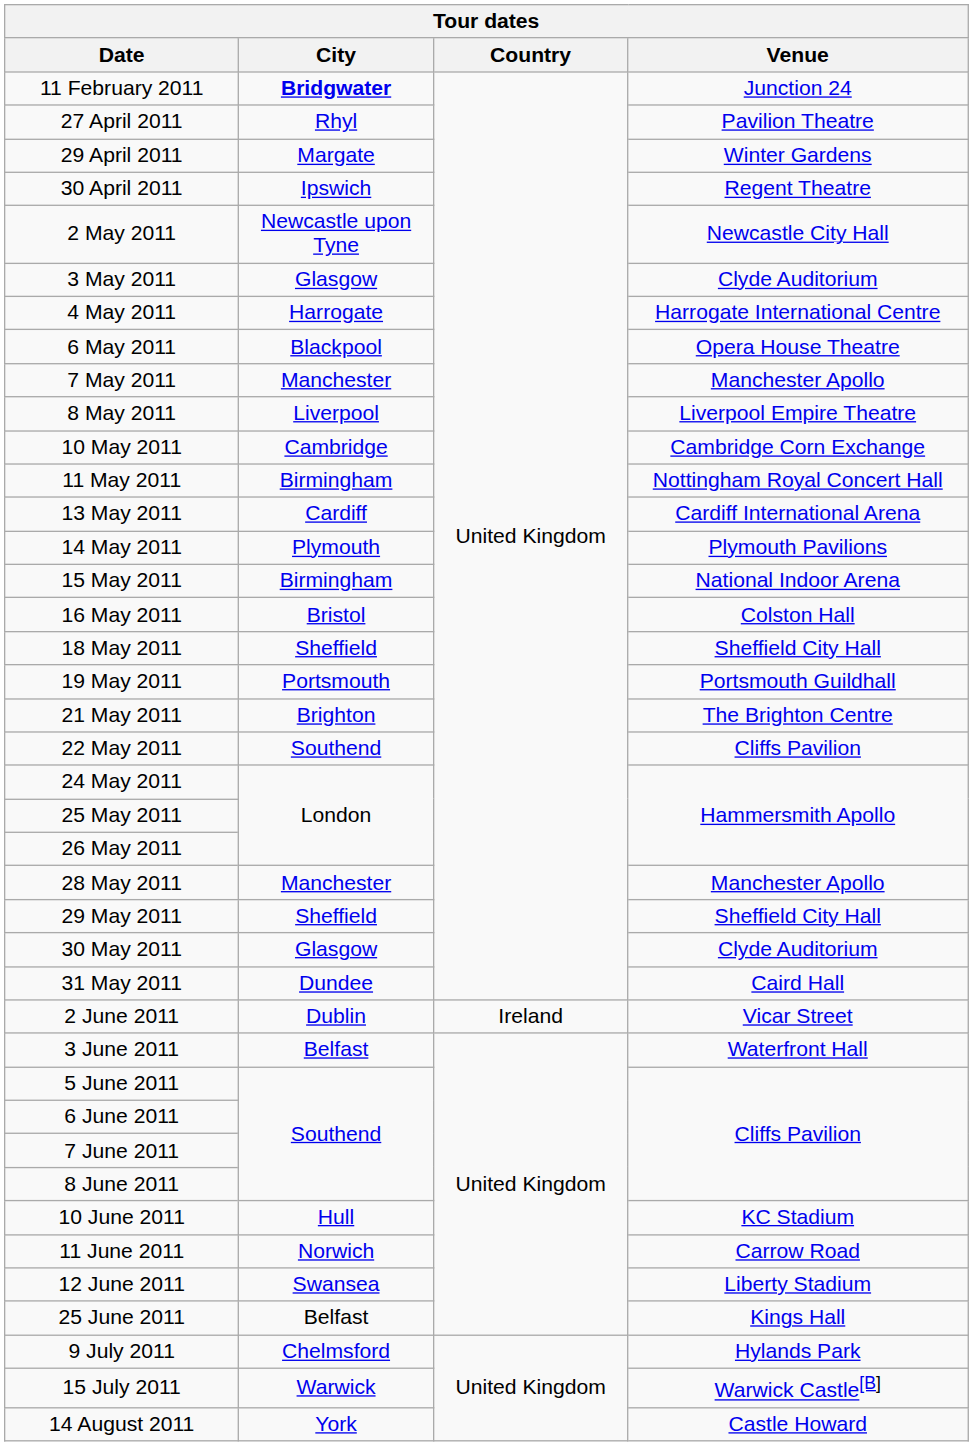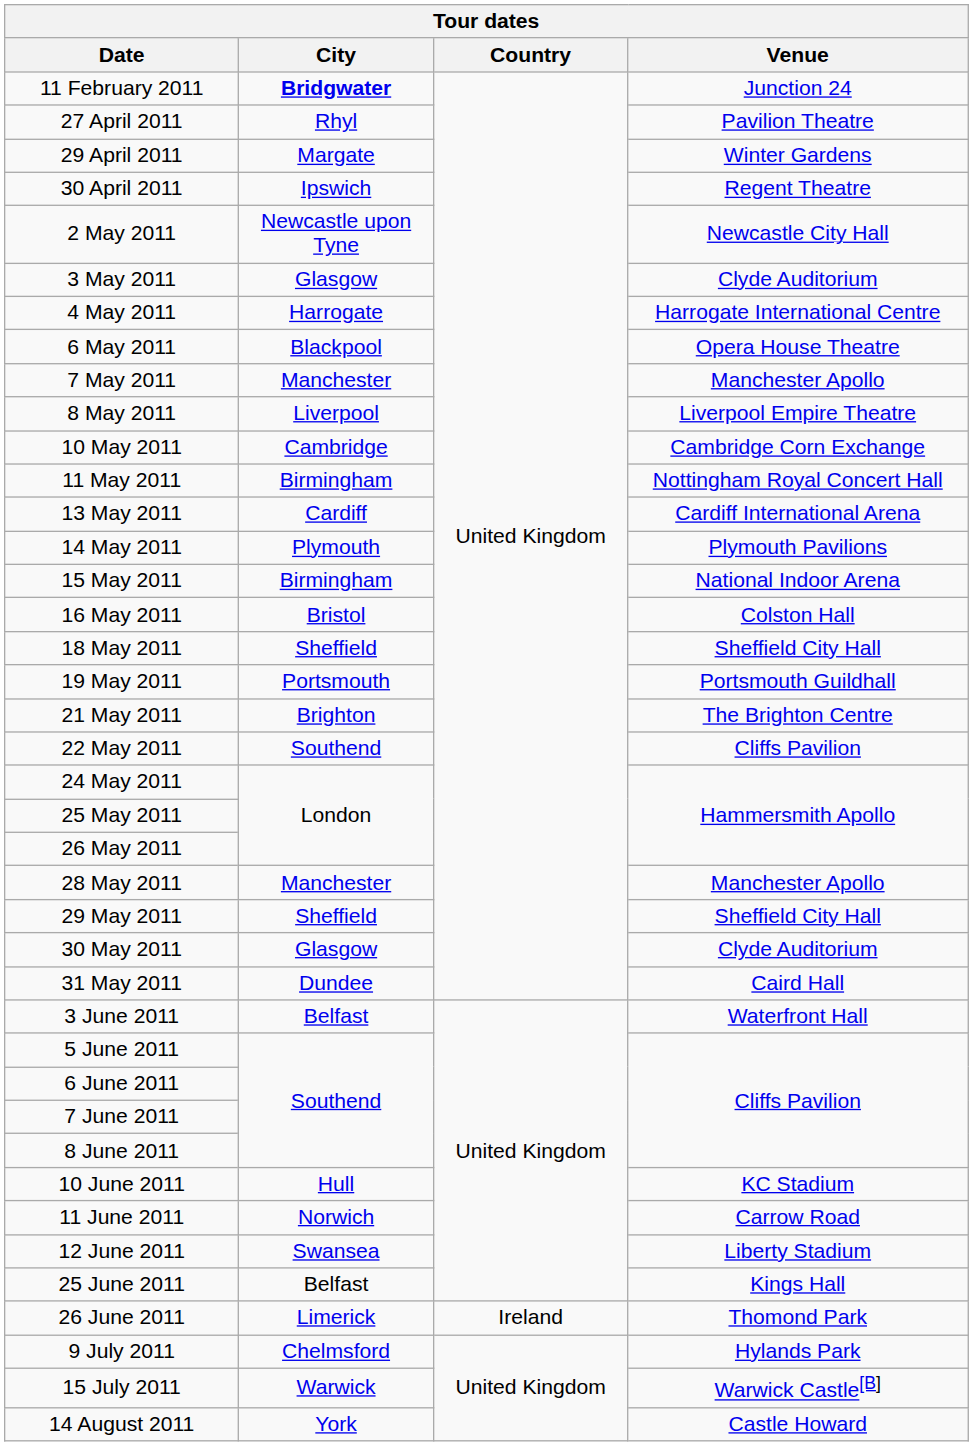- row: (122, 1016)
+ row: (122, 1317)
